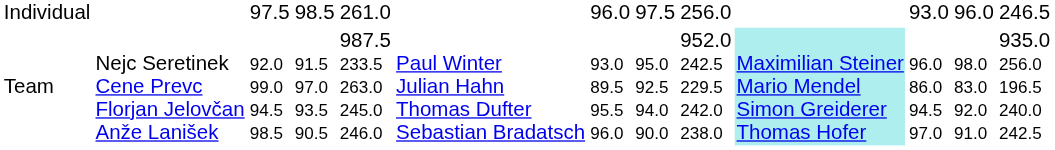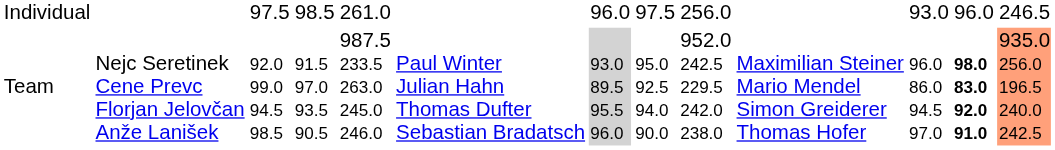(607, 99) no background -> (607, 99) lightgrey background
(820, 97) paleturquoise background -> (820, 97) no background
(971, 99) normal -> (971, 97) bold
(1025, 86) no background -> (1025, 86) lightsalmon background
